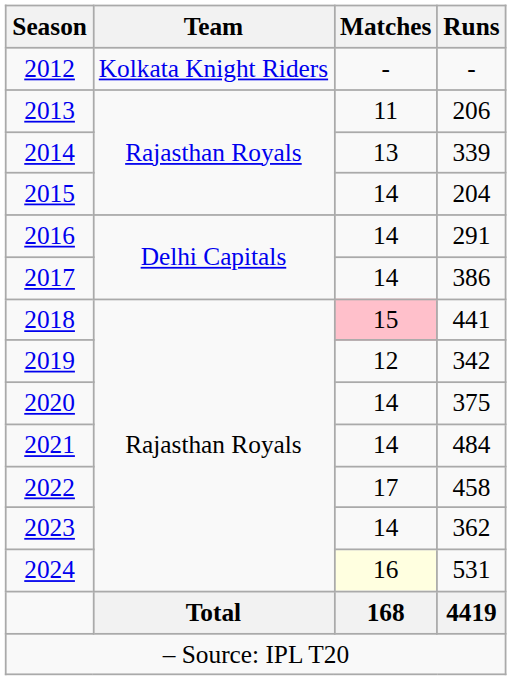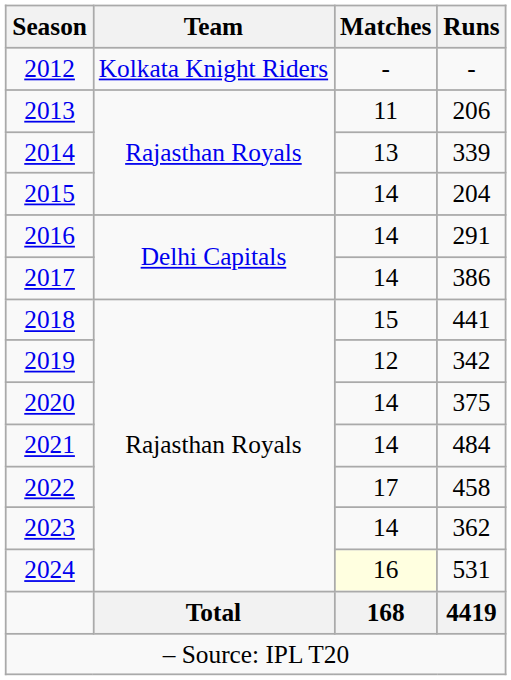(386, 319) pink background -> (386, 319) no background
